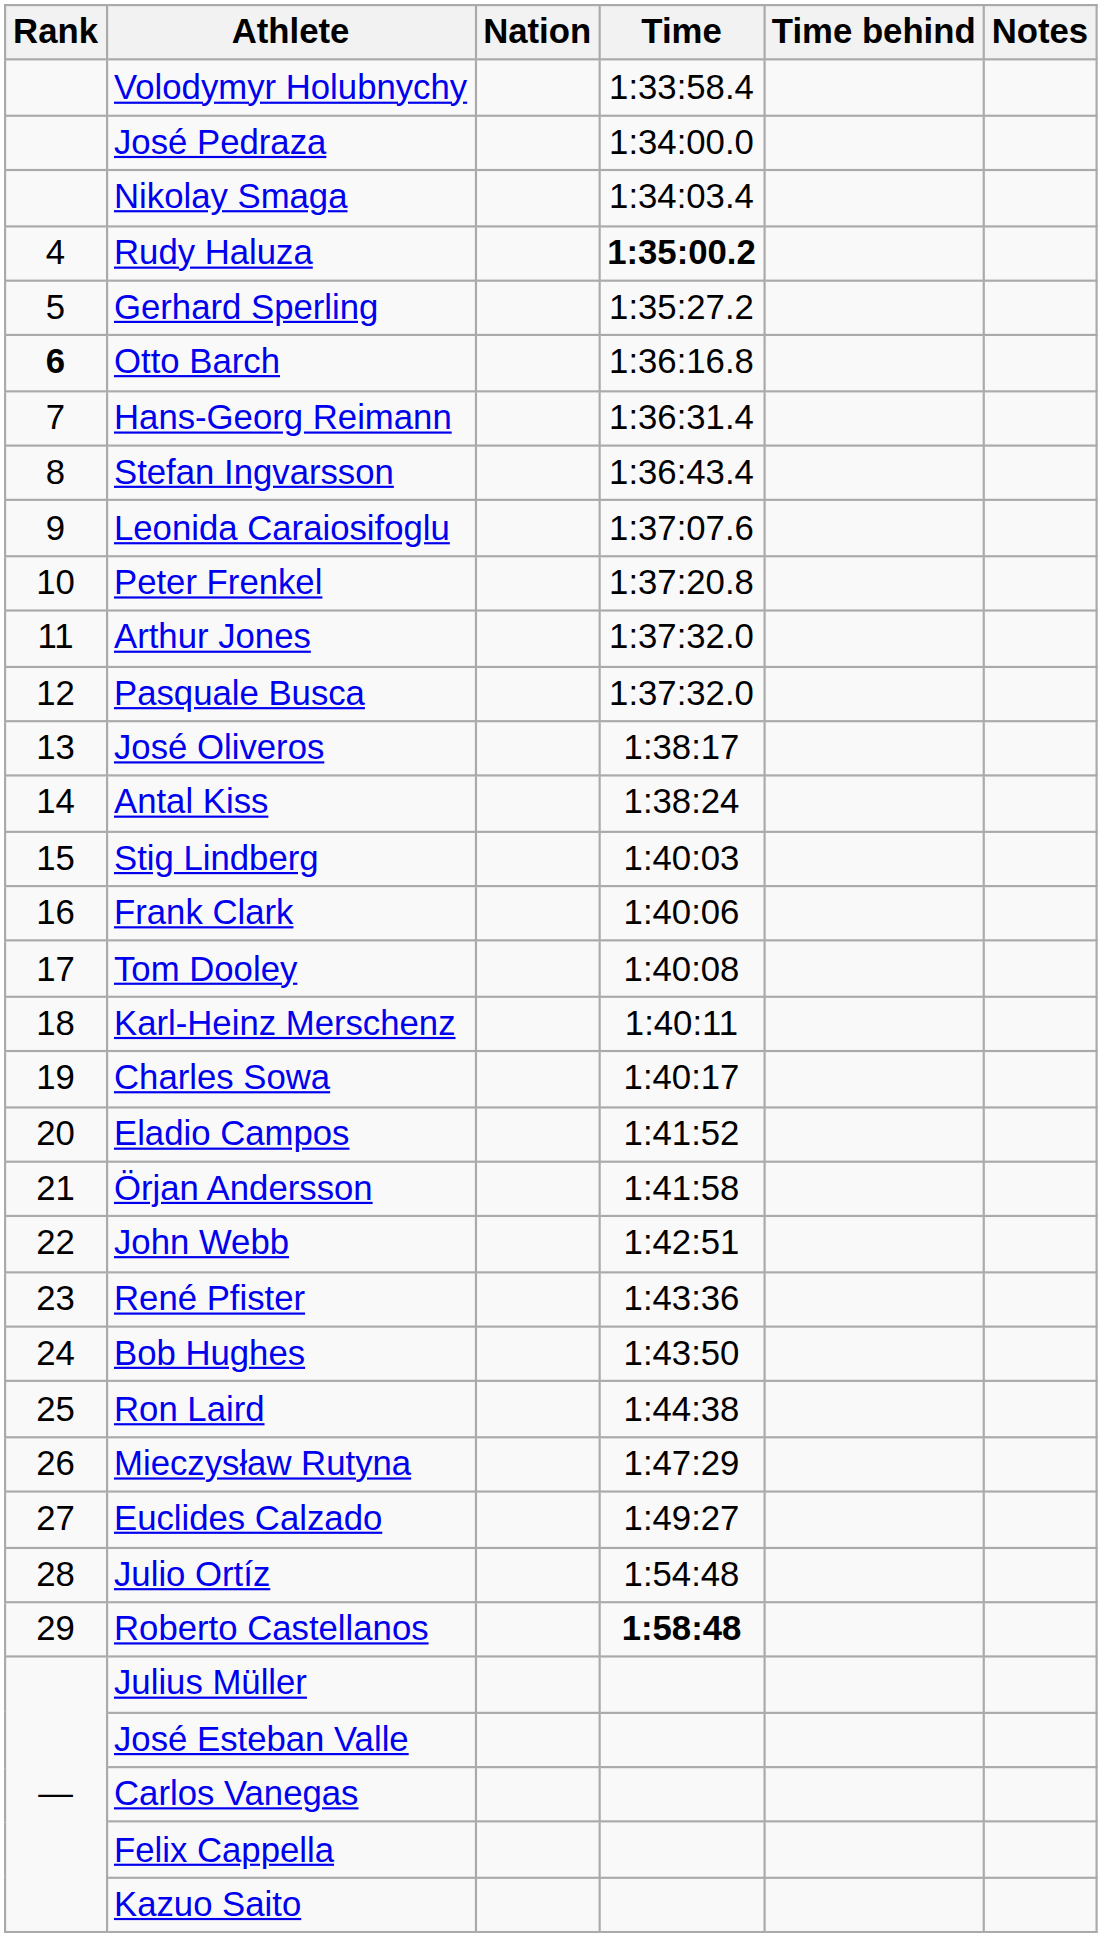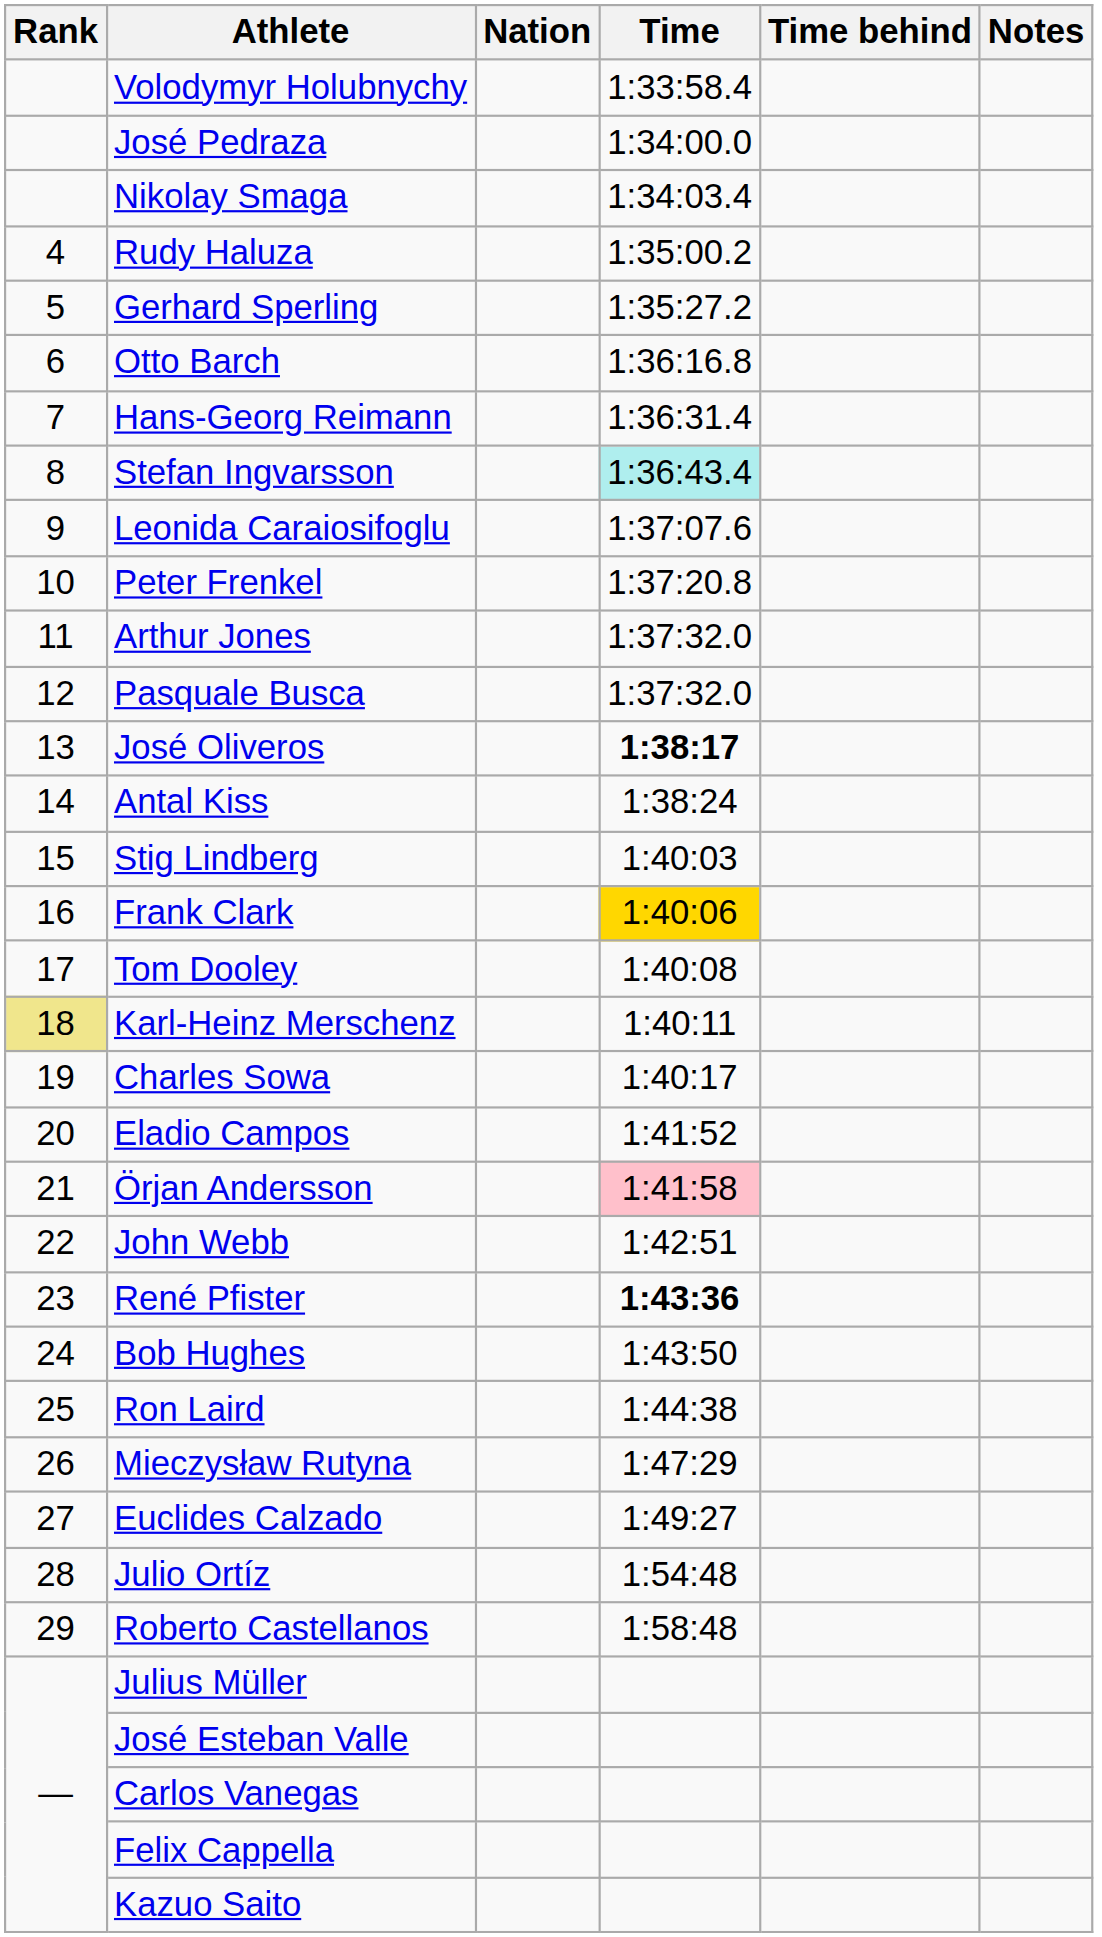(682, 252) bold -> (680, 252) normal
(56, 362) bold -> (56, 362) normal
(681, 472) no background -> (680, 472) paleturquoise background
(681, 747) normal -> (680, 747) bold
(681, 913) no background -> (680, 913) gold background
(56, 1023) no background -> (56, 1023) khaki background
(681, 1188) no background -> (680, 1188) pink background
(681, 1298) normal -> (680, 1298) bold
(682, 1628) bold -> (680, 1628) normal
